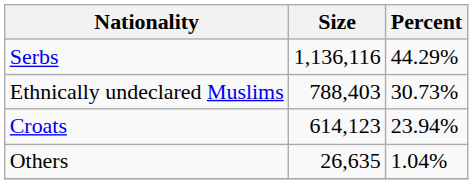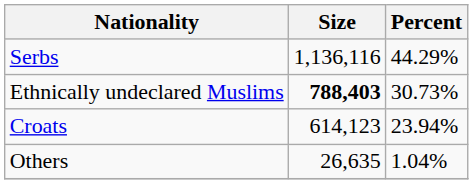(345, 91) normal -> (345, 91) bold
